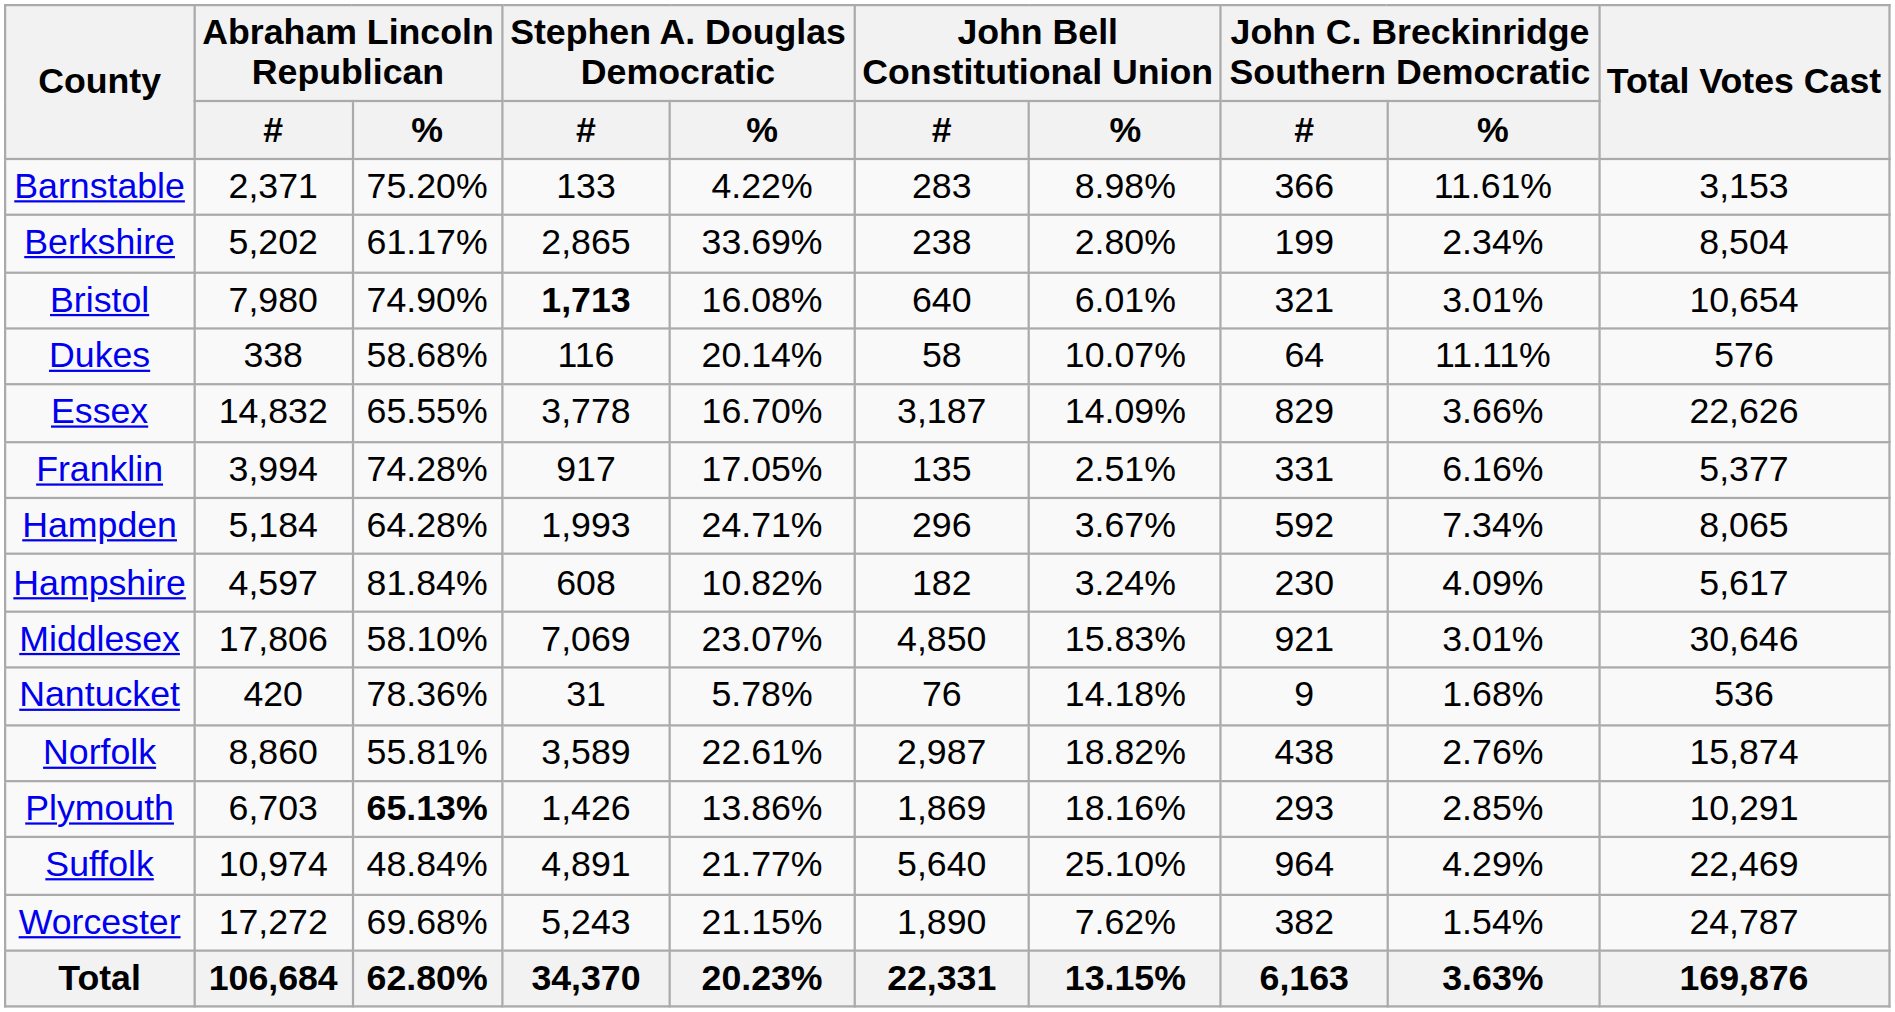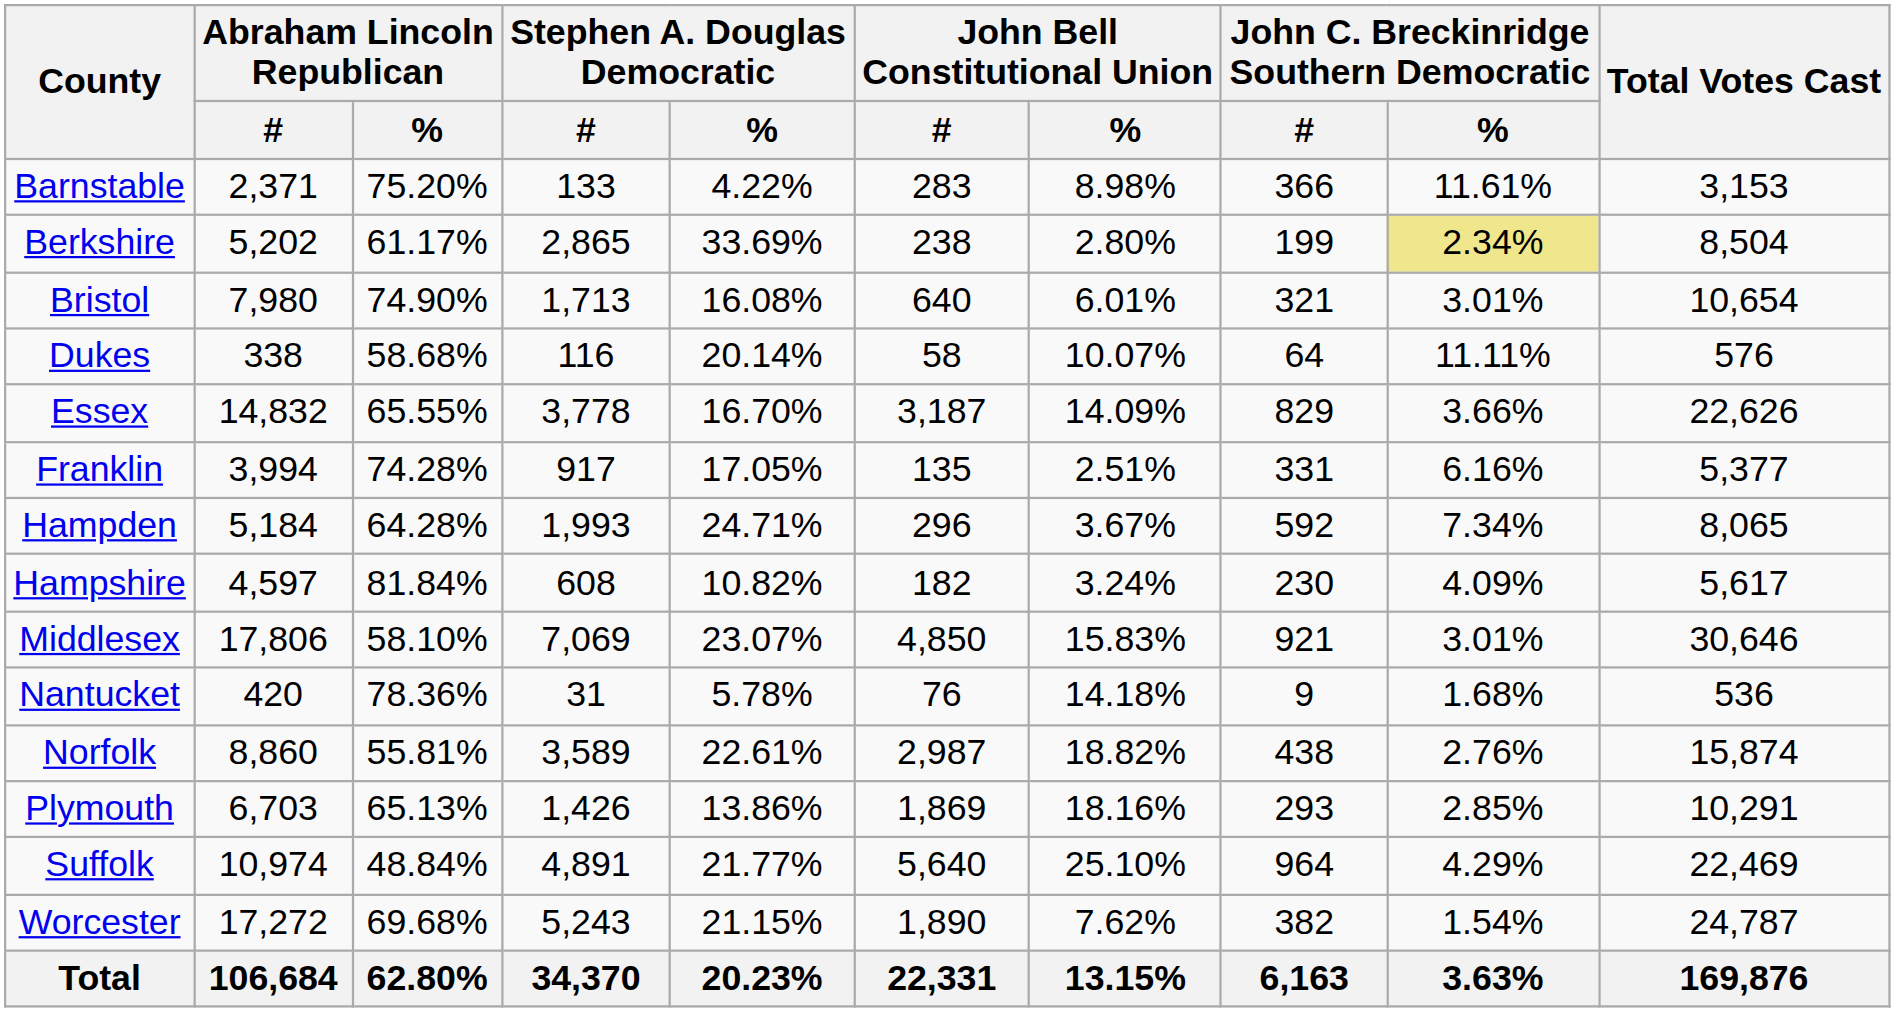(1493, 242) no background -> (1493, 242) khaki background
(586, 299) bold -> (586, 299) normal
(427, 808) bold -> (427, 808) normal
